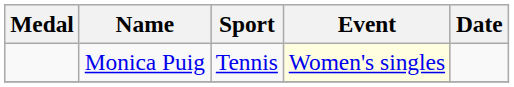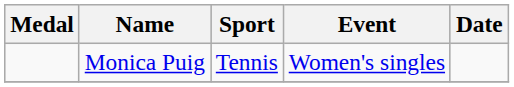(367, 62) lightyellow background -> (367, 62) no background
